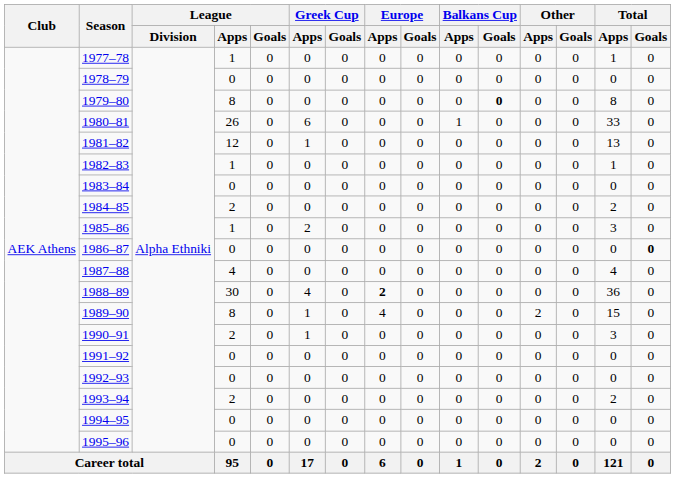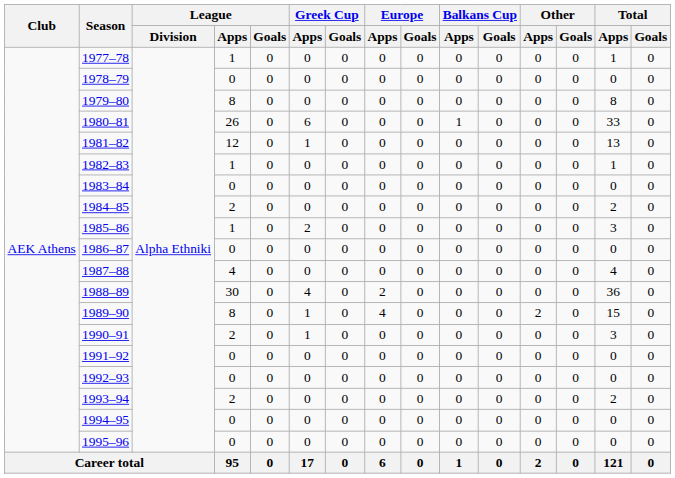(499, 100) bold -> (499, 100) normal
(651, 249) bold -> (651, 249) normal
(382, 292) bold -> (382, 292) normal
